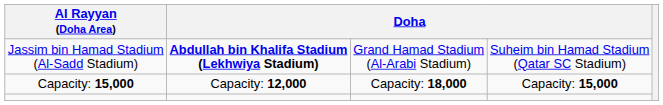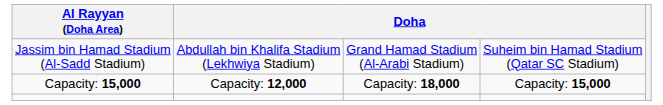(258, 56) bold -> (258, 56) normal
